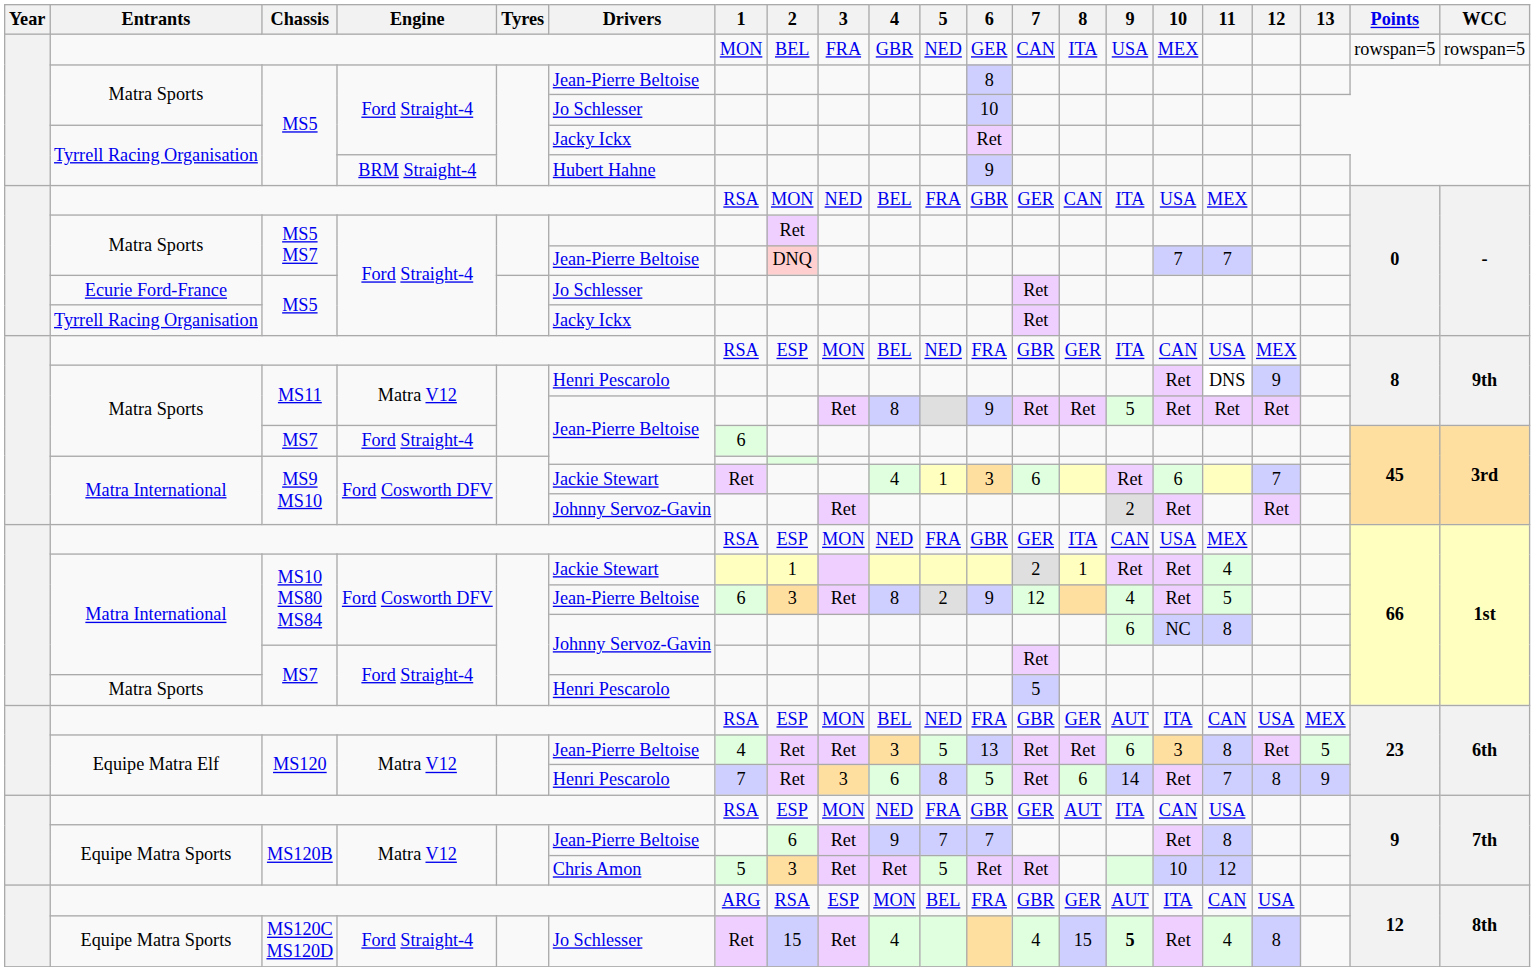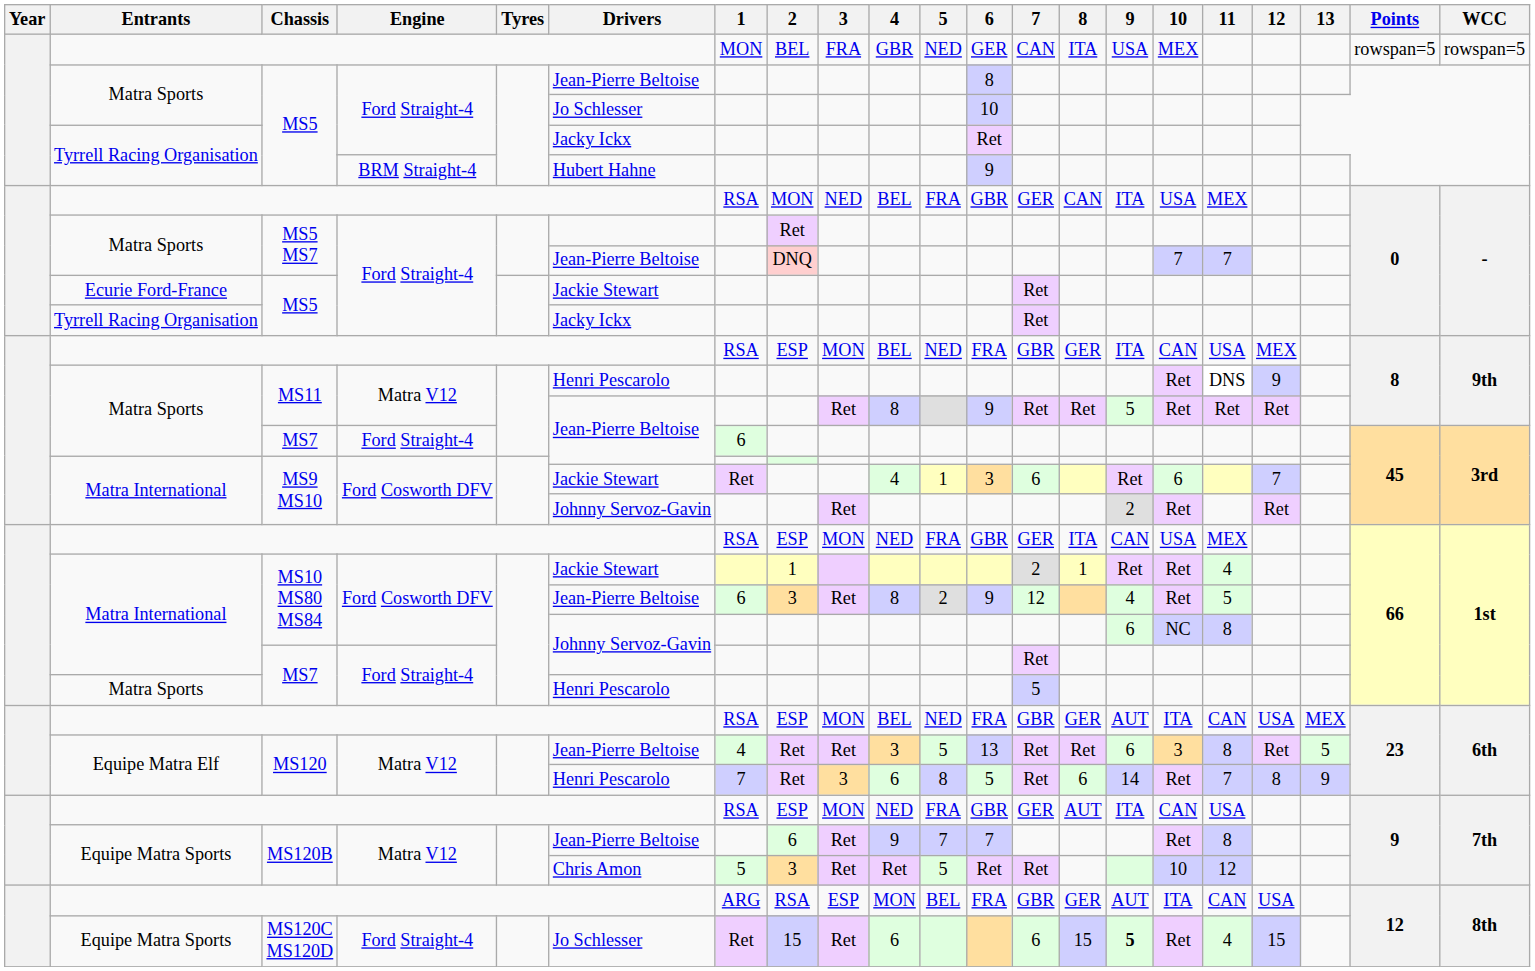(598, 289) Jo Schlesser -> (606, 289) Jackie Stewart
(895, 940) 4 -> (895, 940) 6
(1036, 940) 4 -> (1036, 940) 6
(1276, 940) 8 -> (1276, 940) 15
